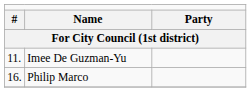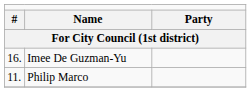(14, 58) 11. -> (14, 58) 16.
(14, 77) 16. -> (14, 77) 11.
